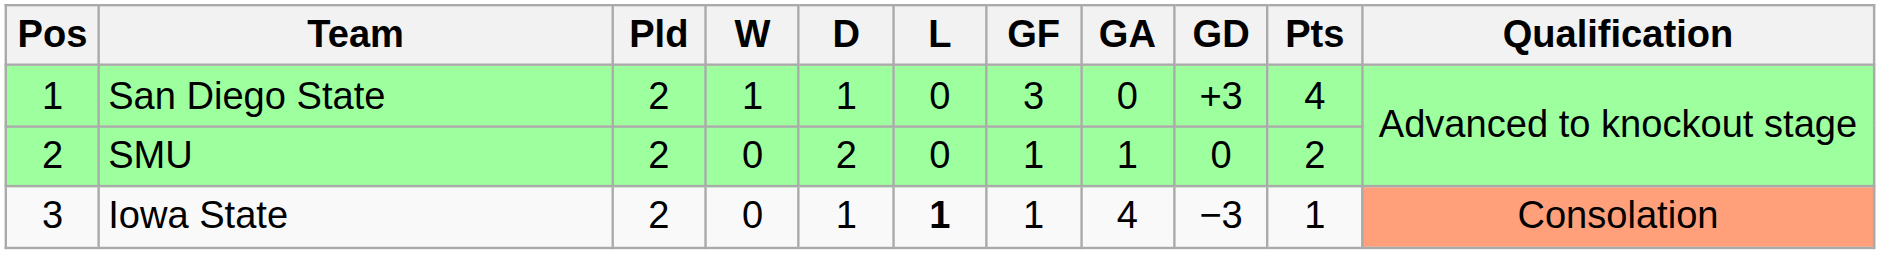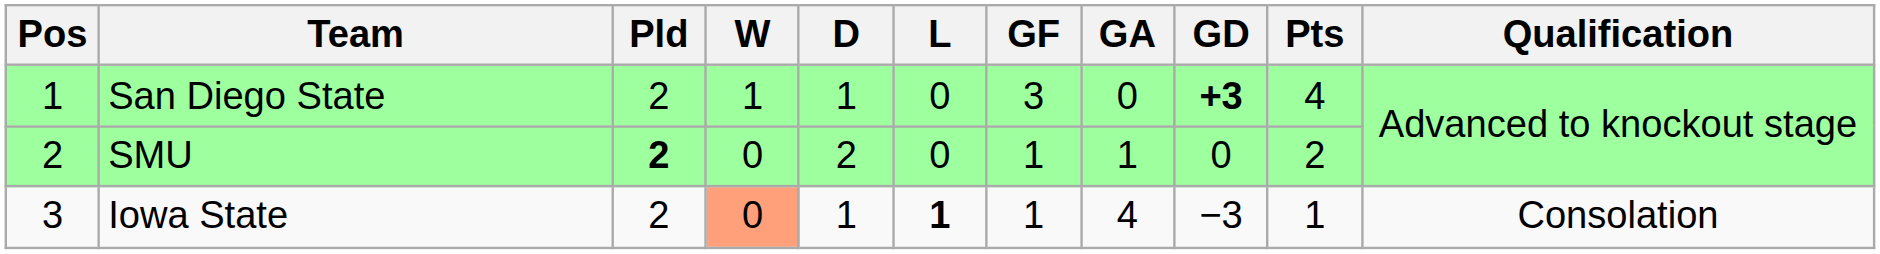(1221, 95) normal -> (1221, 95) bold
(659, 155) normal -> (659, 155) bold
(753, 215) no background -> (753, 215) lightsalmon background
(1618, 215) lightsalmon background -> (1618, 215) no background
